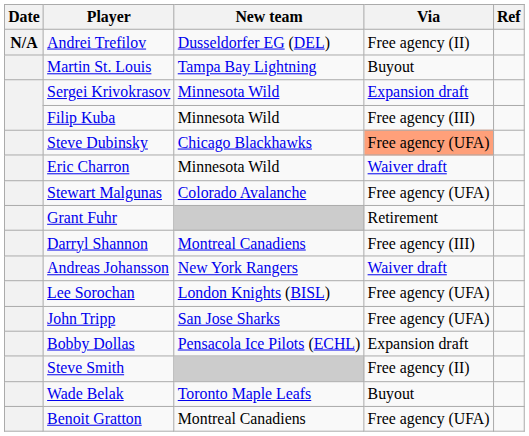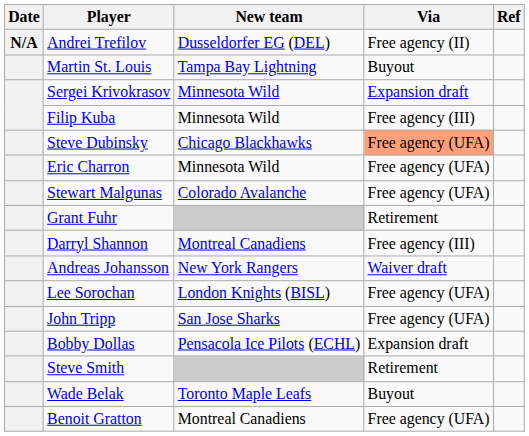(407, 167) Waiver draft -> (429, 167) Free agency (UFA)
(419, 368) Free agency (II) -> (403, 368) Retirement
